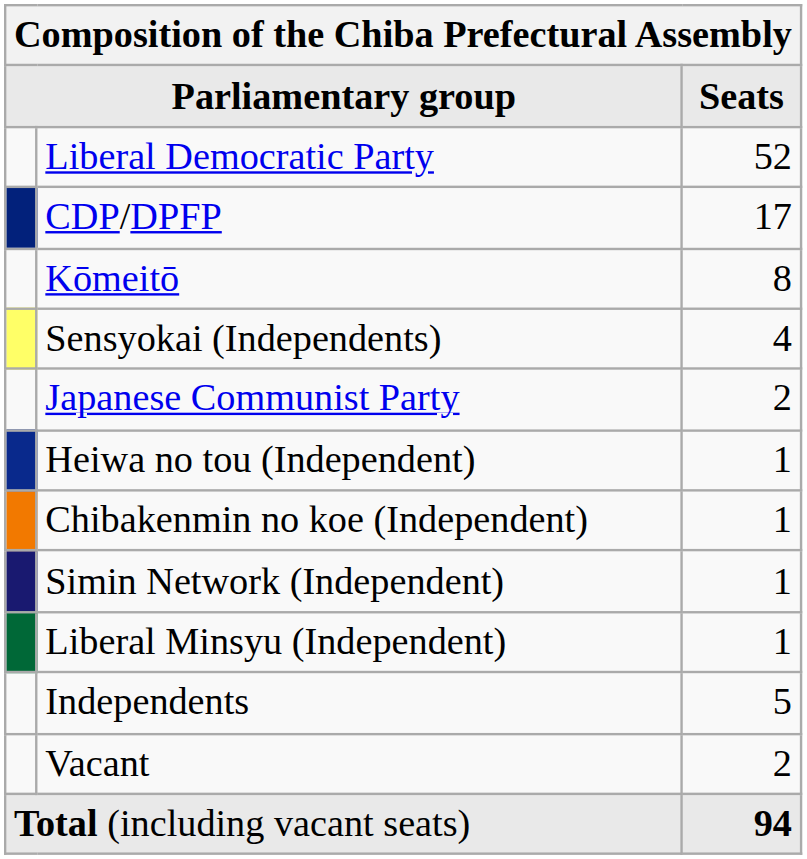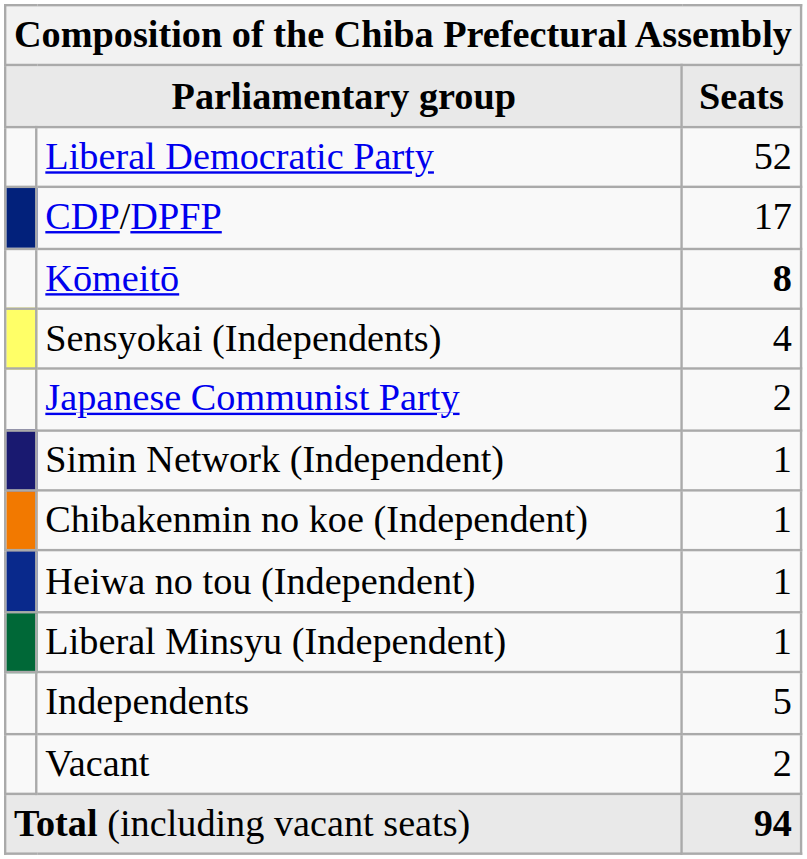(782, 277) normal -> (782, 277) bold
rows swapped: (260, 459) <-> (275, 580)
